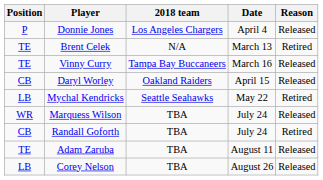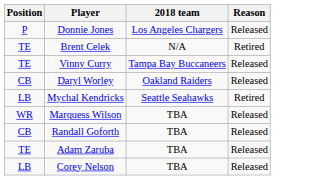- column: (252, 13)
(297, 132) Retired -> (249, 132) Released
